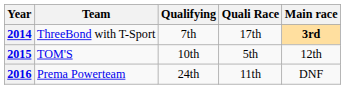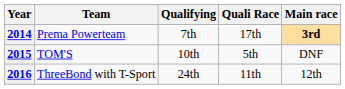(96, 34) ThreeBond with T-Sport -> (81, 34) Prema Powerteam
(311, 54) 12th -> (311, 54) DNF
(81, 74) Prema Powerteam -> (96, 74) ThreeBond with T-Sport
(311, 74) DNF -> (311, 74) 12th
